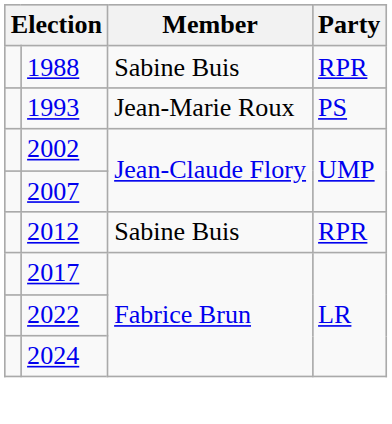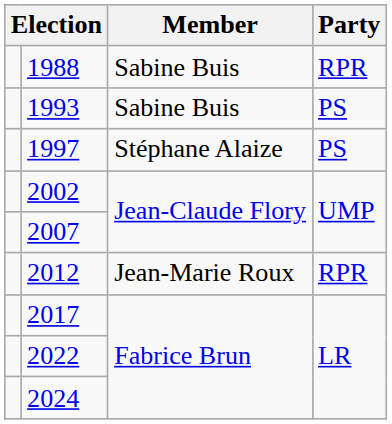(204, 107) Jean-Marie Roux -> (177, 107) Sabine Buis
+ row: (53, 149)
(177, 231) Sabine Buis -> (204, 273) Jean-Marie Roux
